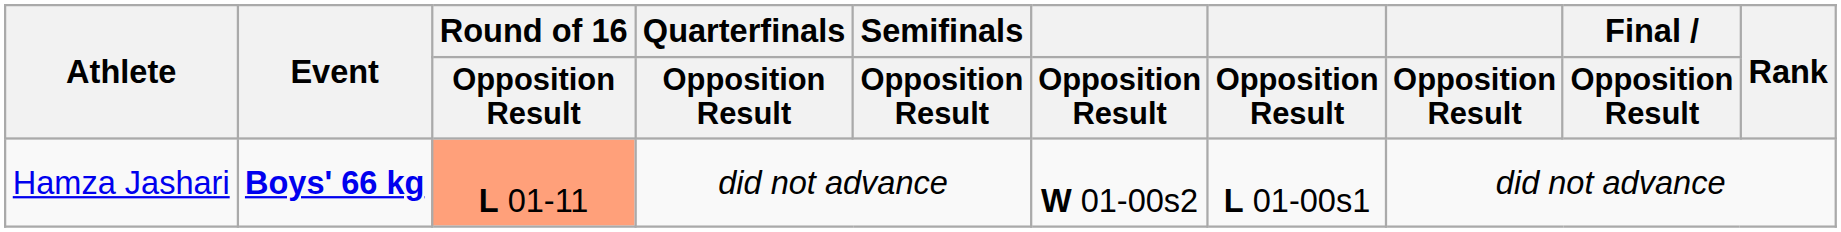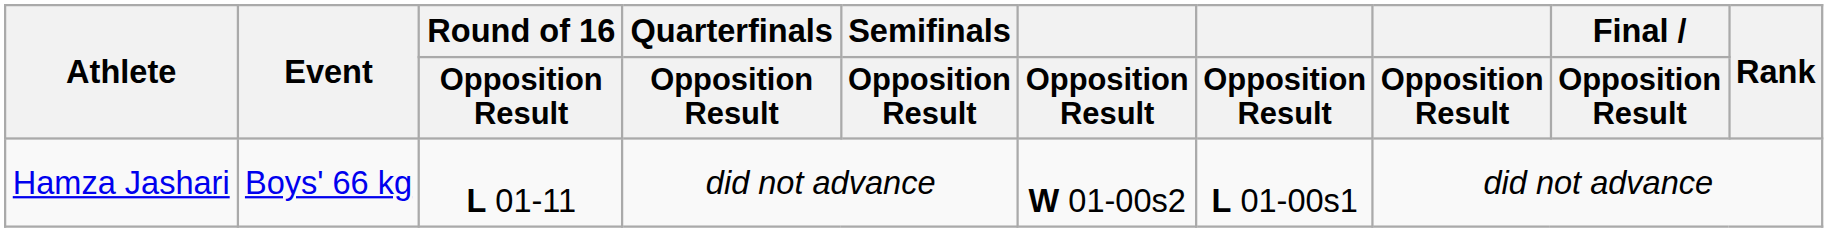(335, 183) bold -> (329, 183) normal
(534, 201) lightsalmon background -> (521, 201) no background
